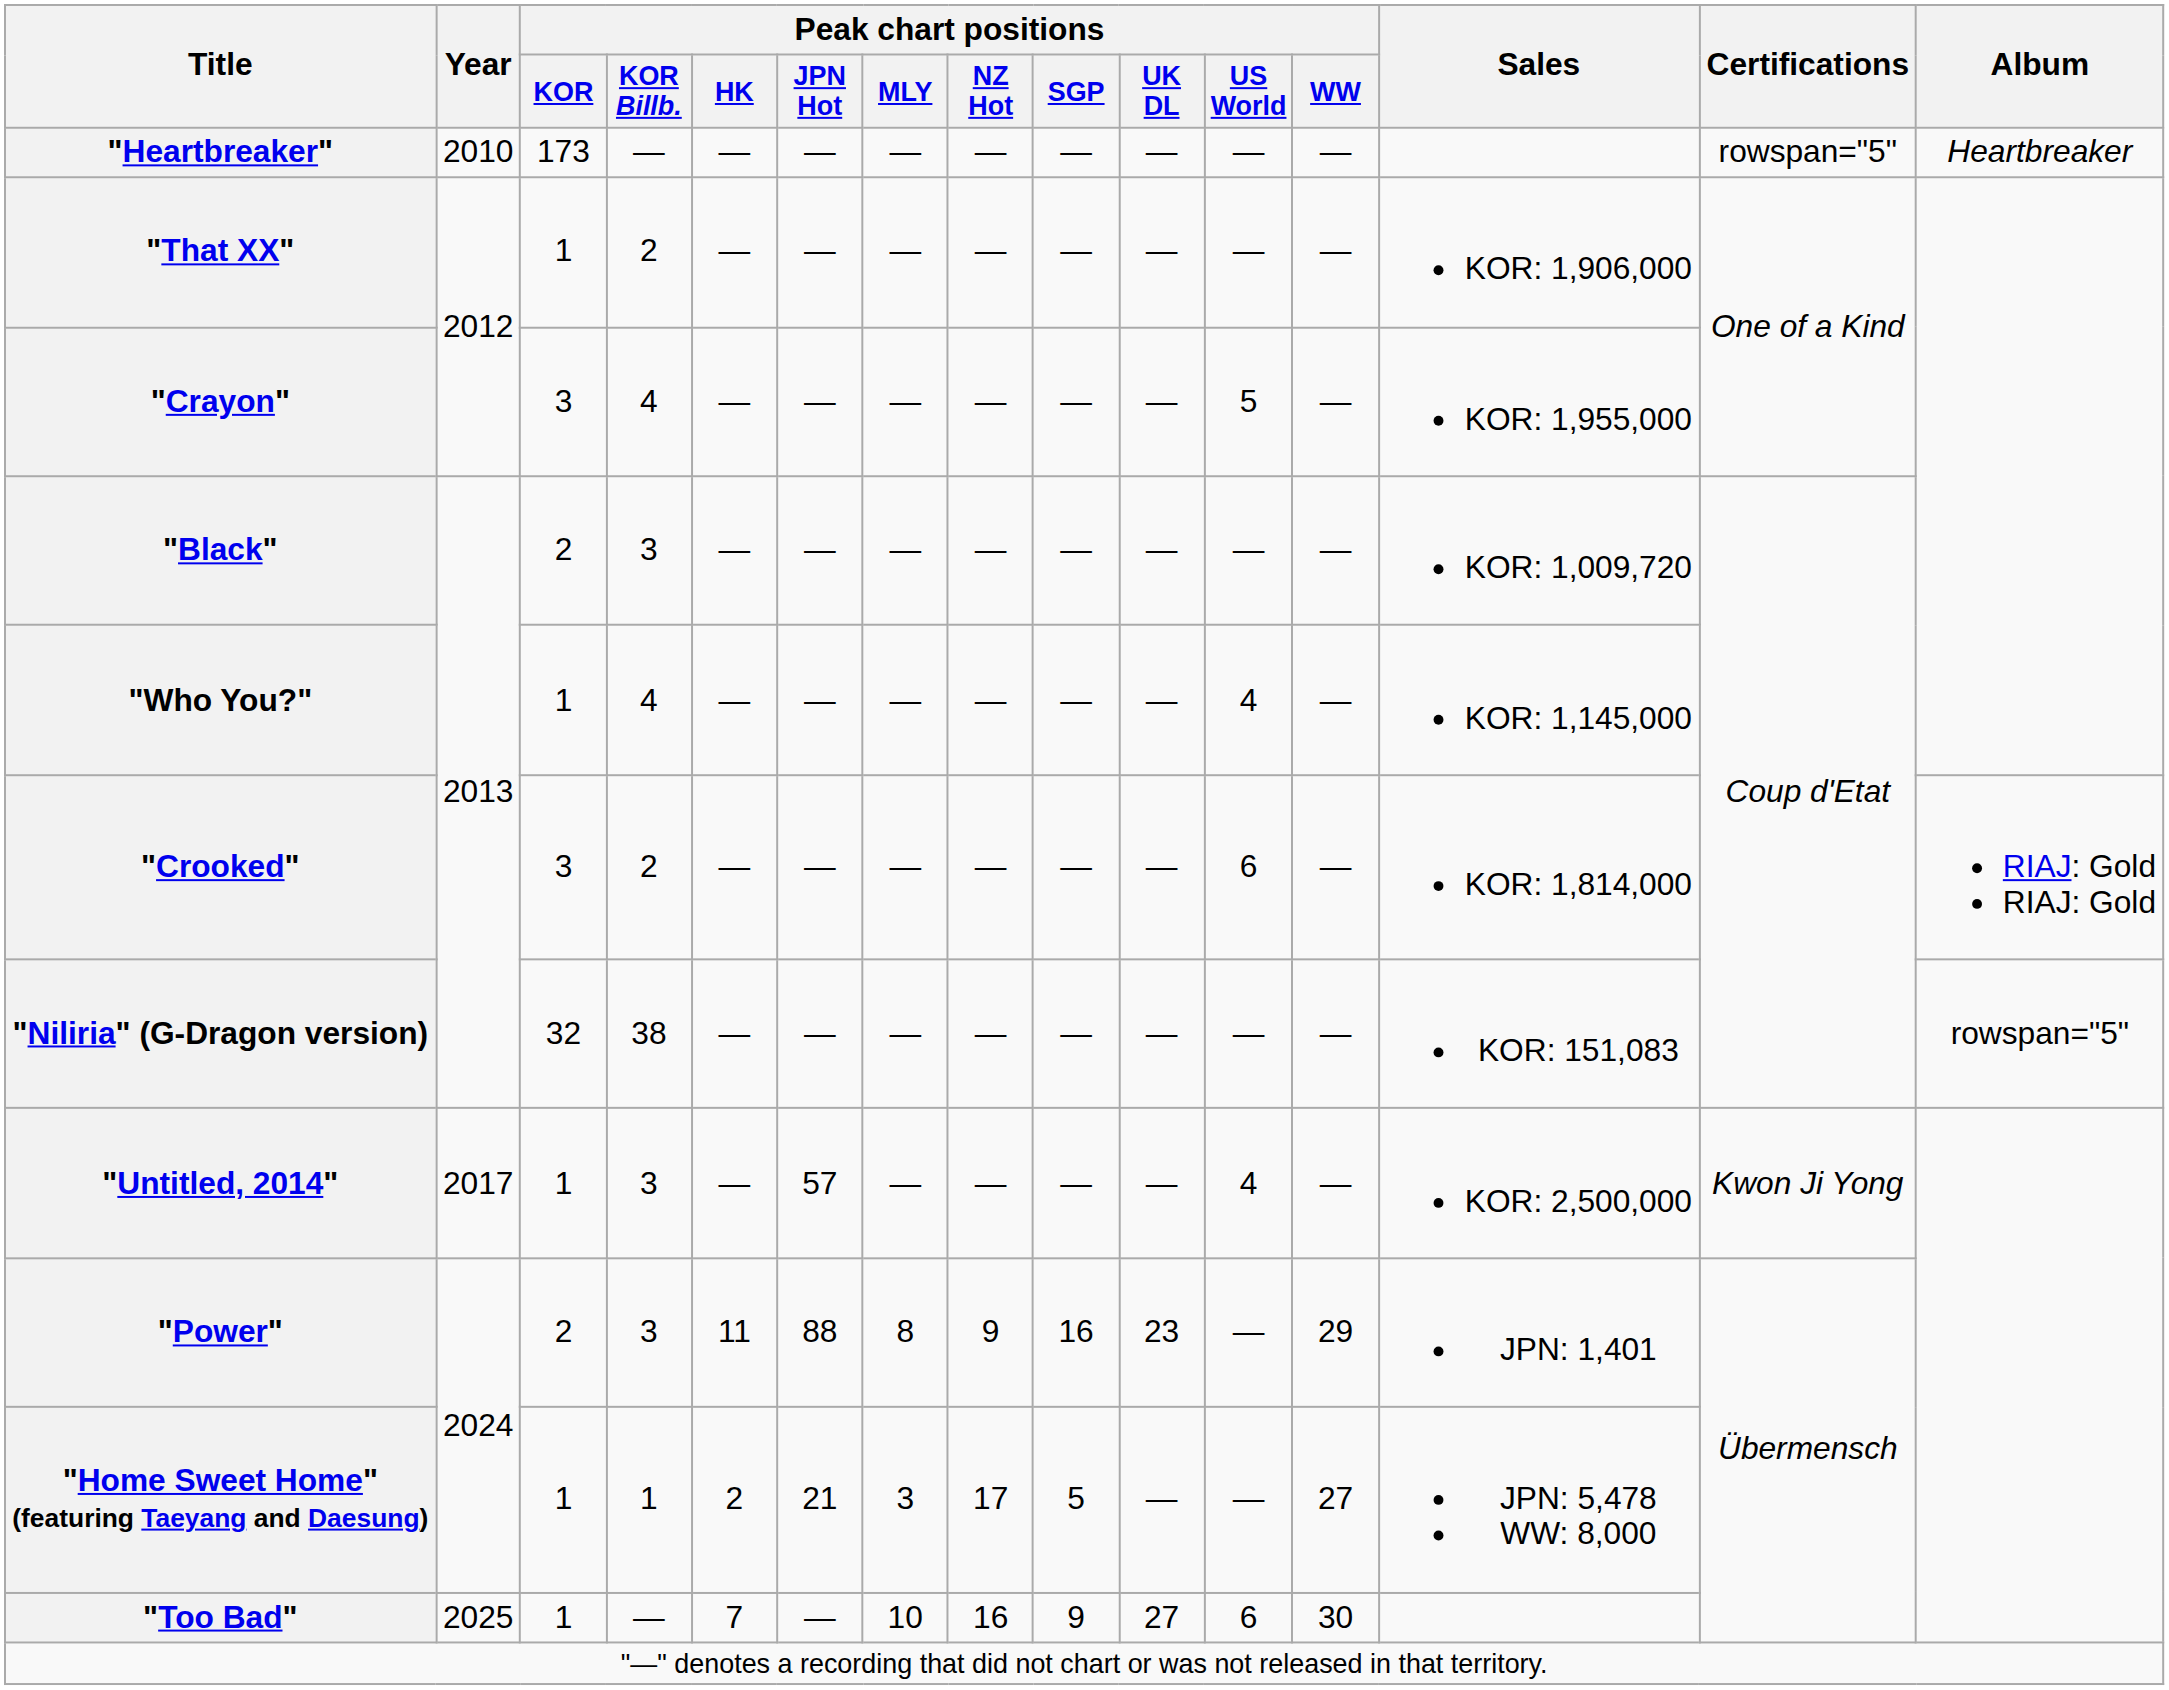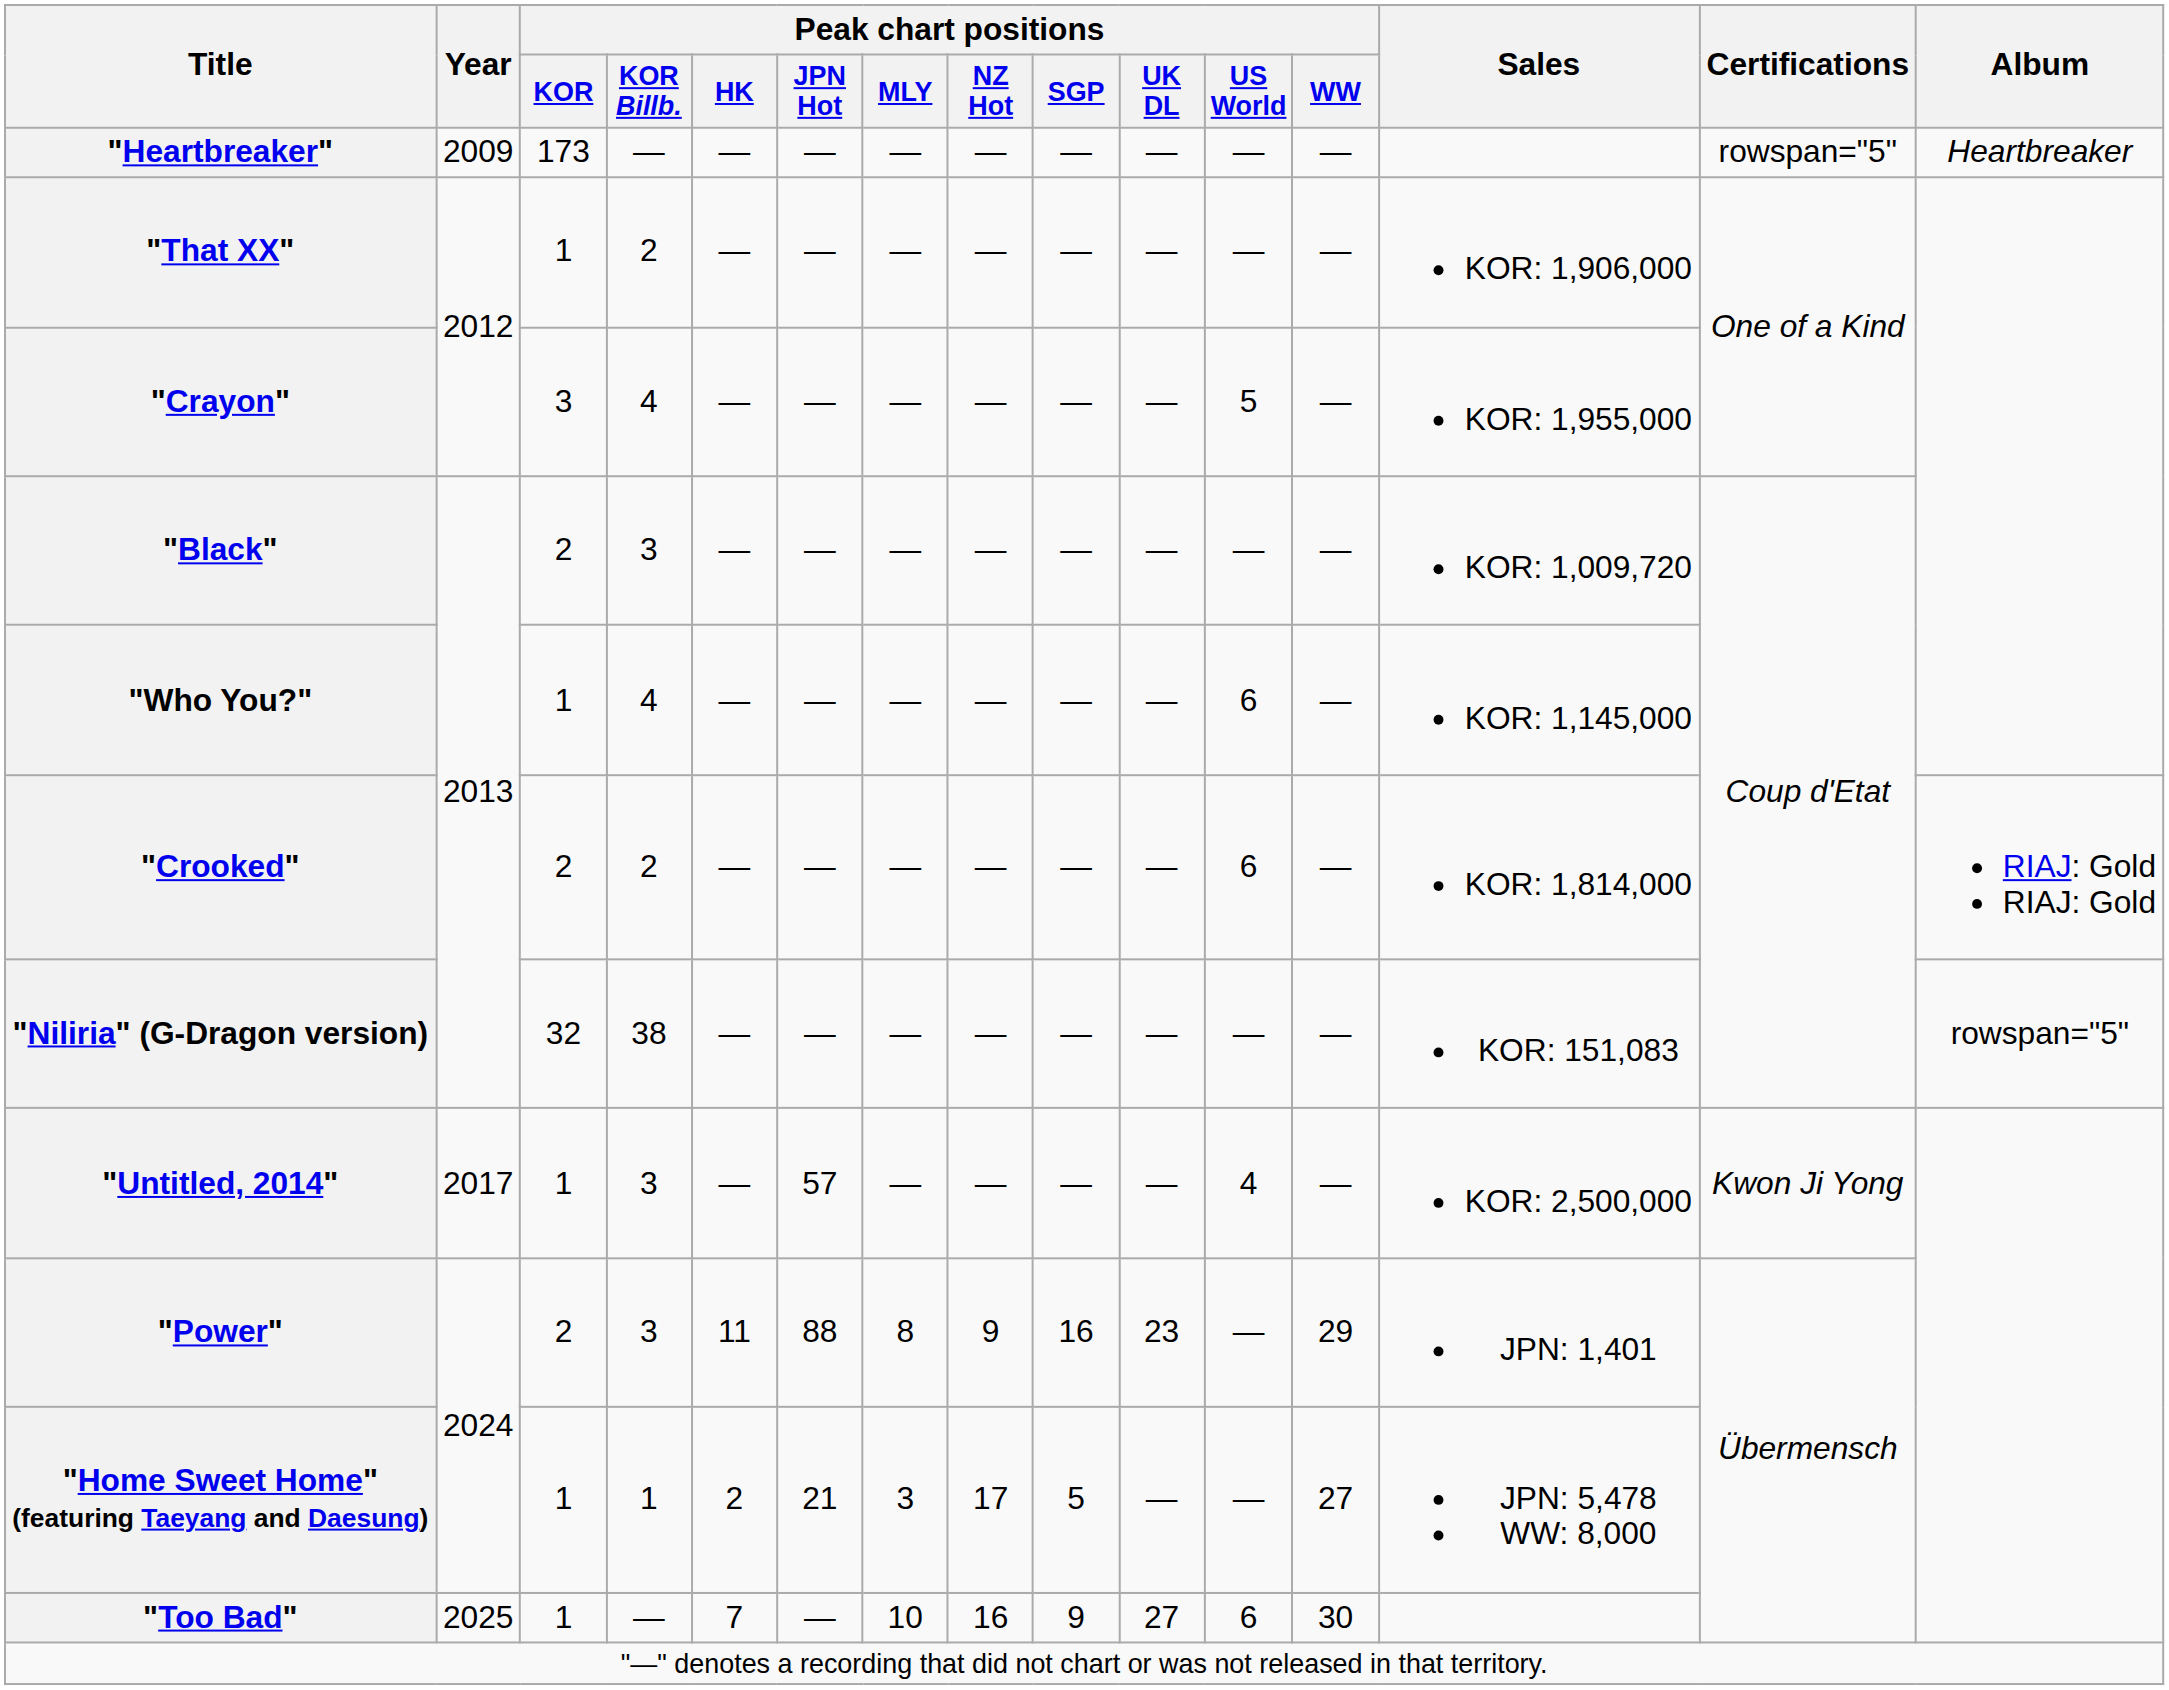(478, 152) 2010 -> (478, 152) 2009
(1249, 699) 4 -> (1249, 699) 6
(563, 866) 3 -> (563, 866) 2
